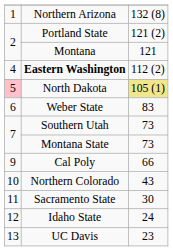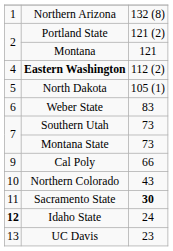(13, 88) pink background -> (13, 88) no background
(148, 88) khaki background -> (148, 88) no background
(148, 199) normal -> (148, 199) bold
(13, 218) normal -> (13, 218) bold
